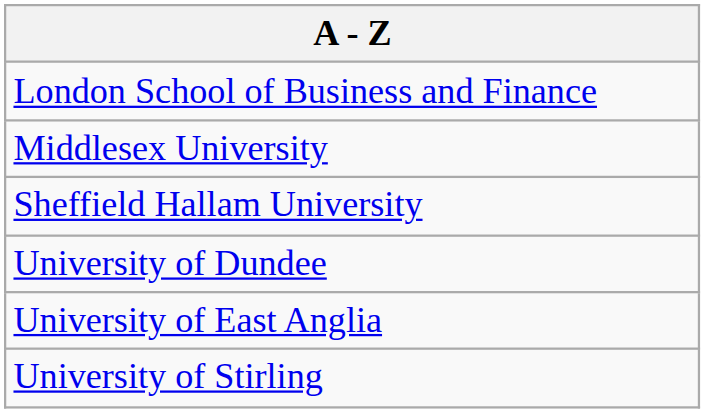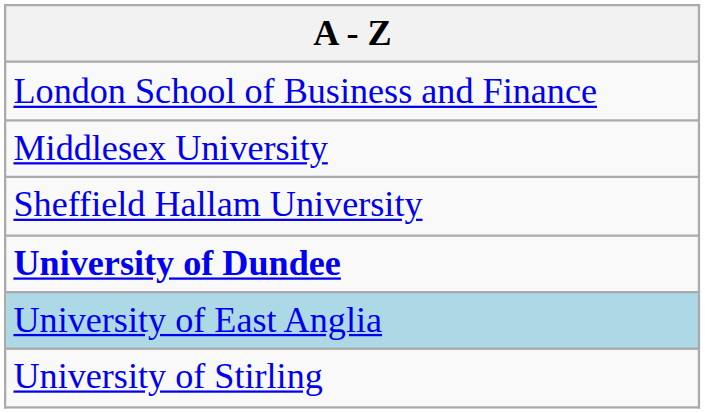(170, 262) normal -> (177, 262) bold
(198, 319) no background -> (198, 319) lightblue background
